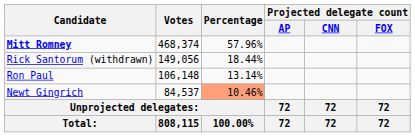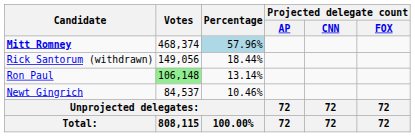(245, 44) no background -> (245, 44) lightblue background
(179, 76) no background -> (179, 76) lightgreen background
(245, 92) lightsalmon background -> (245, 92) no background
